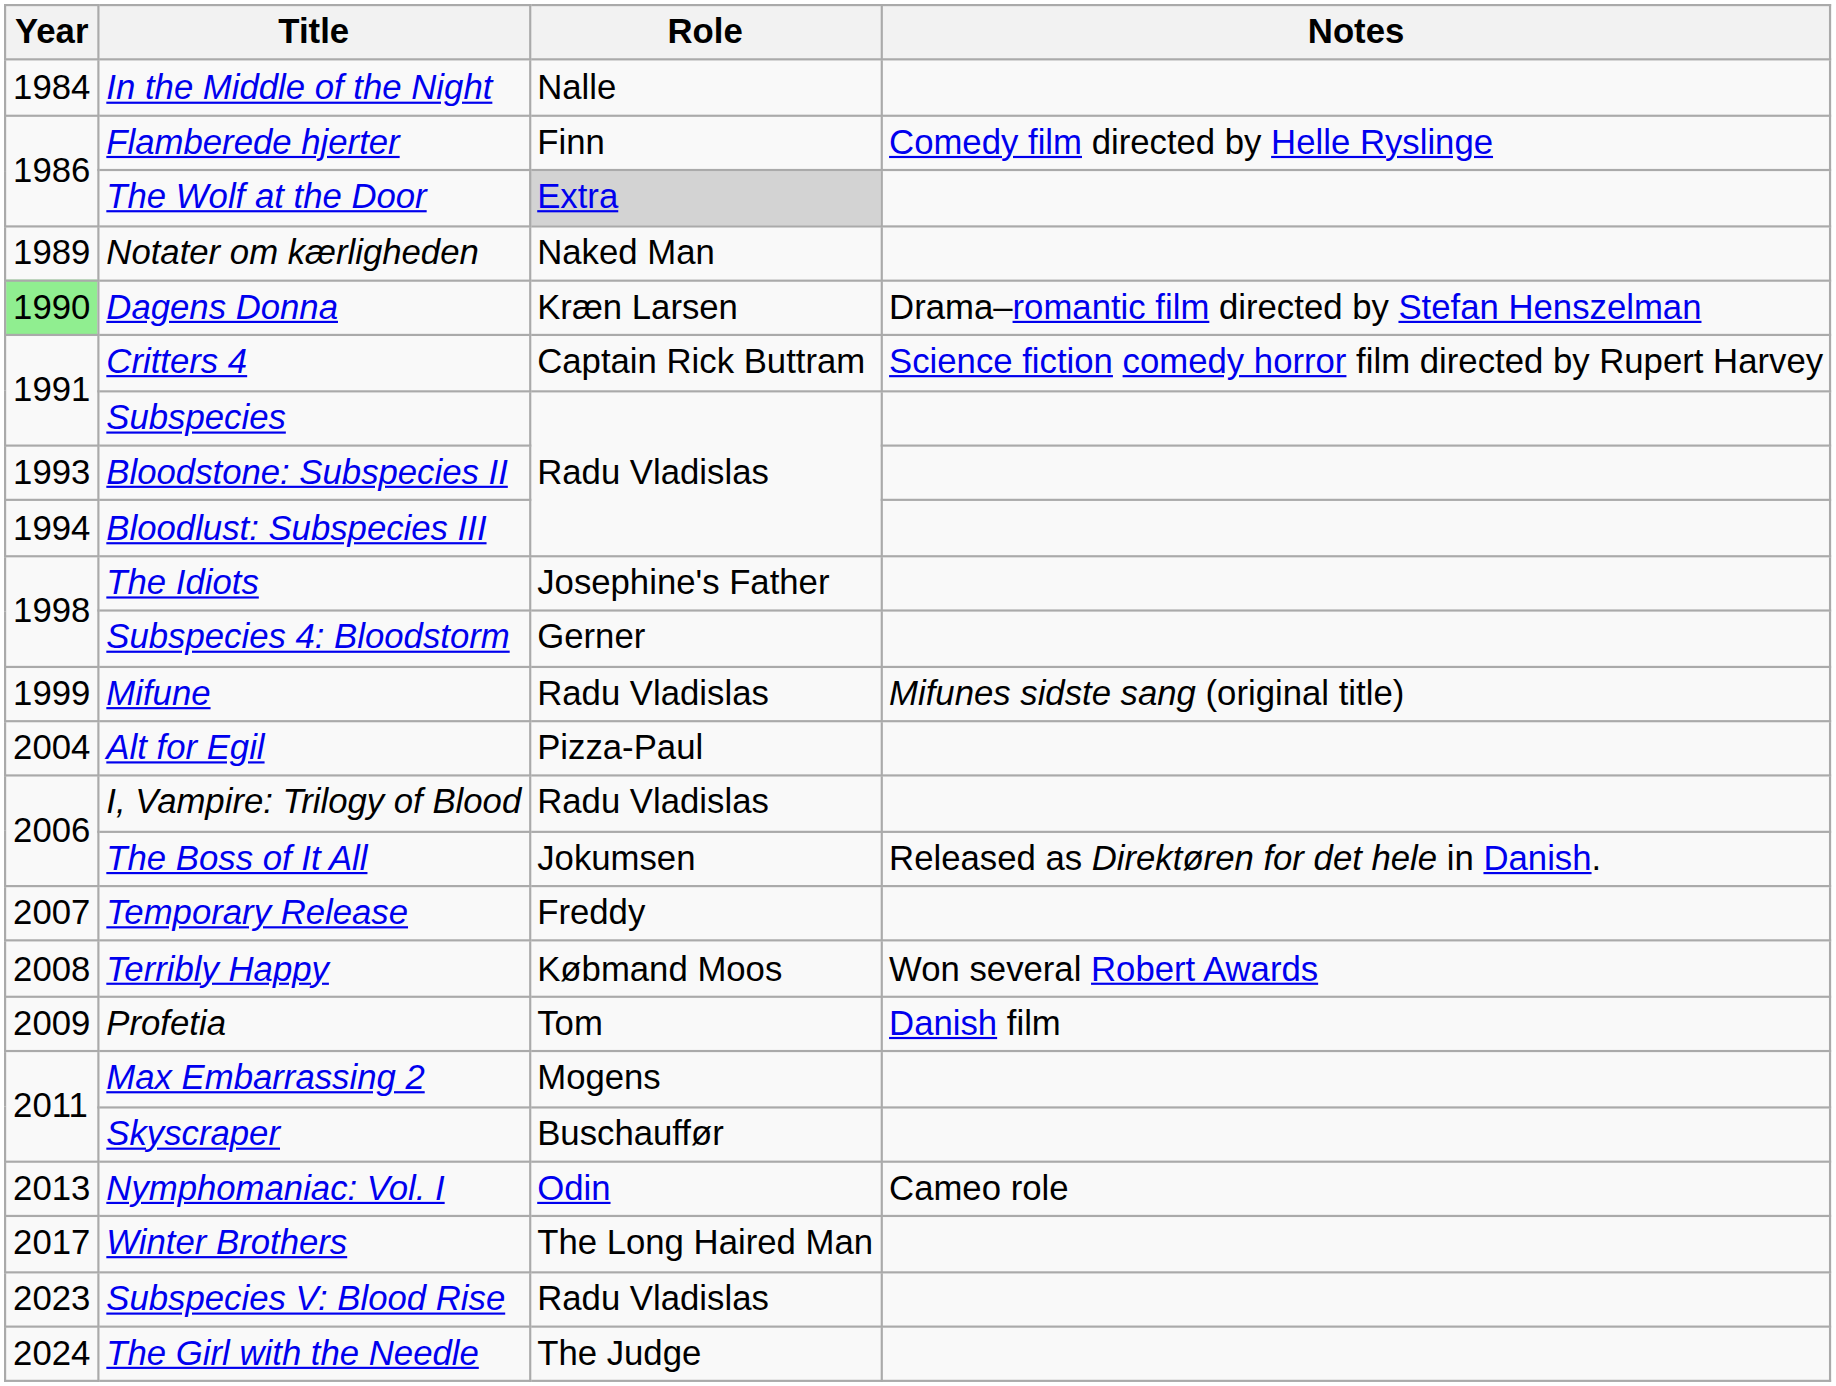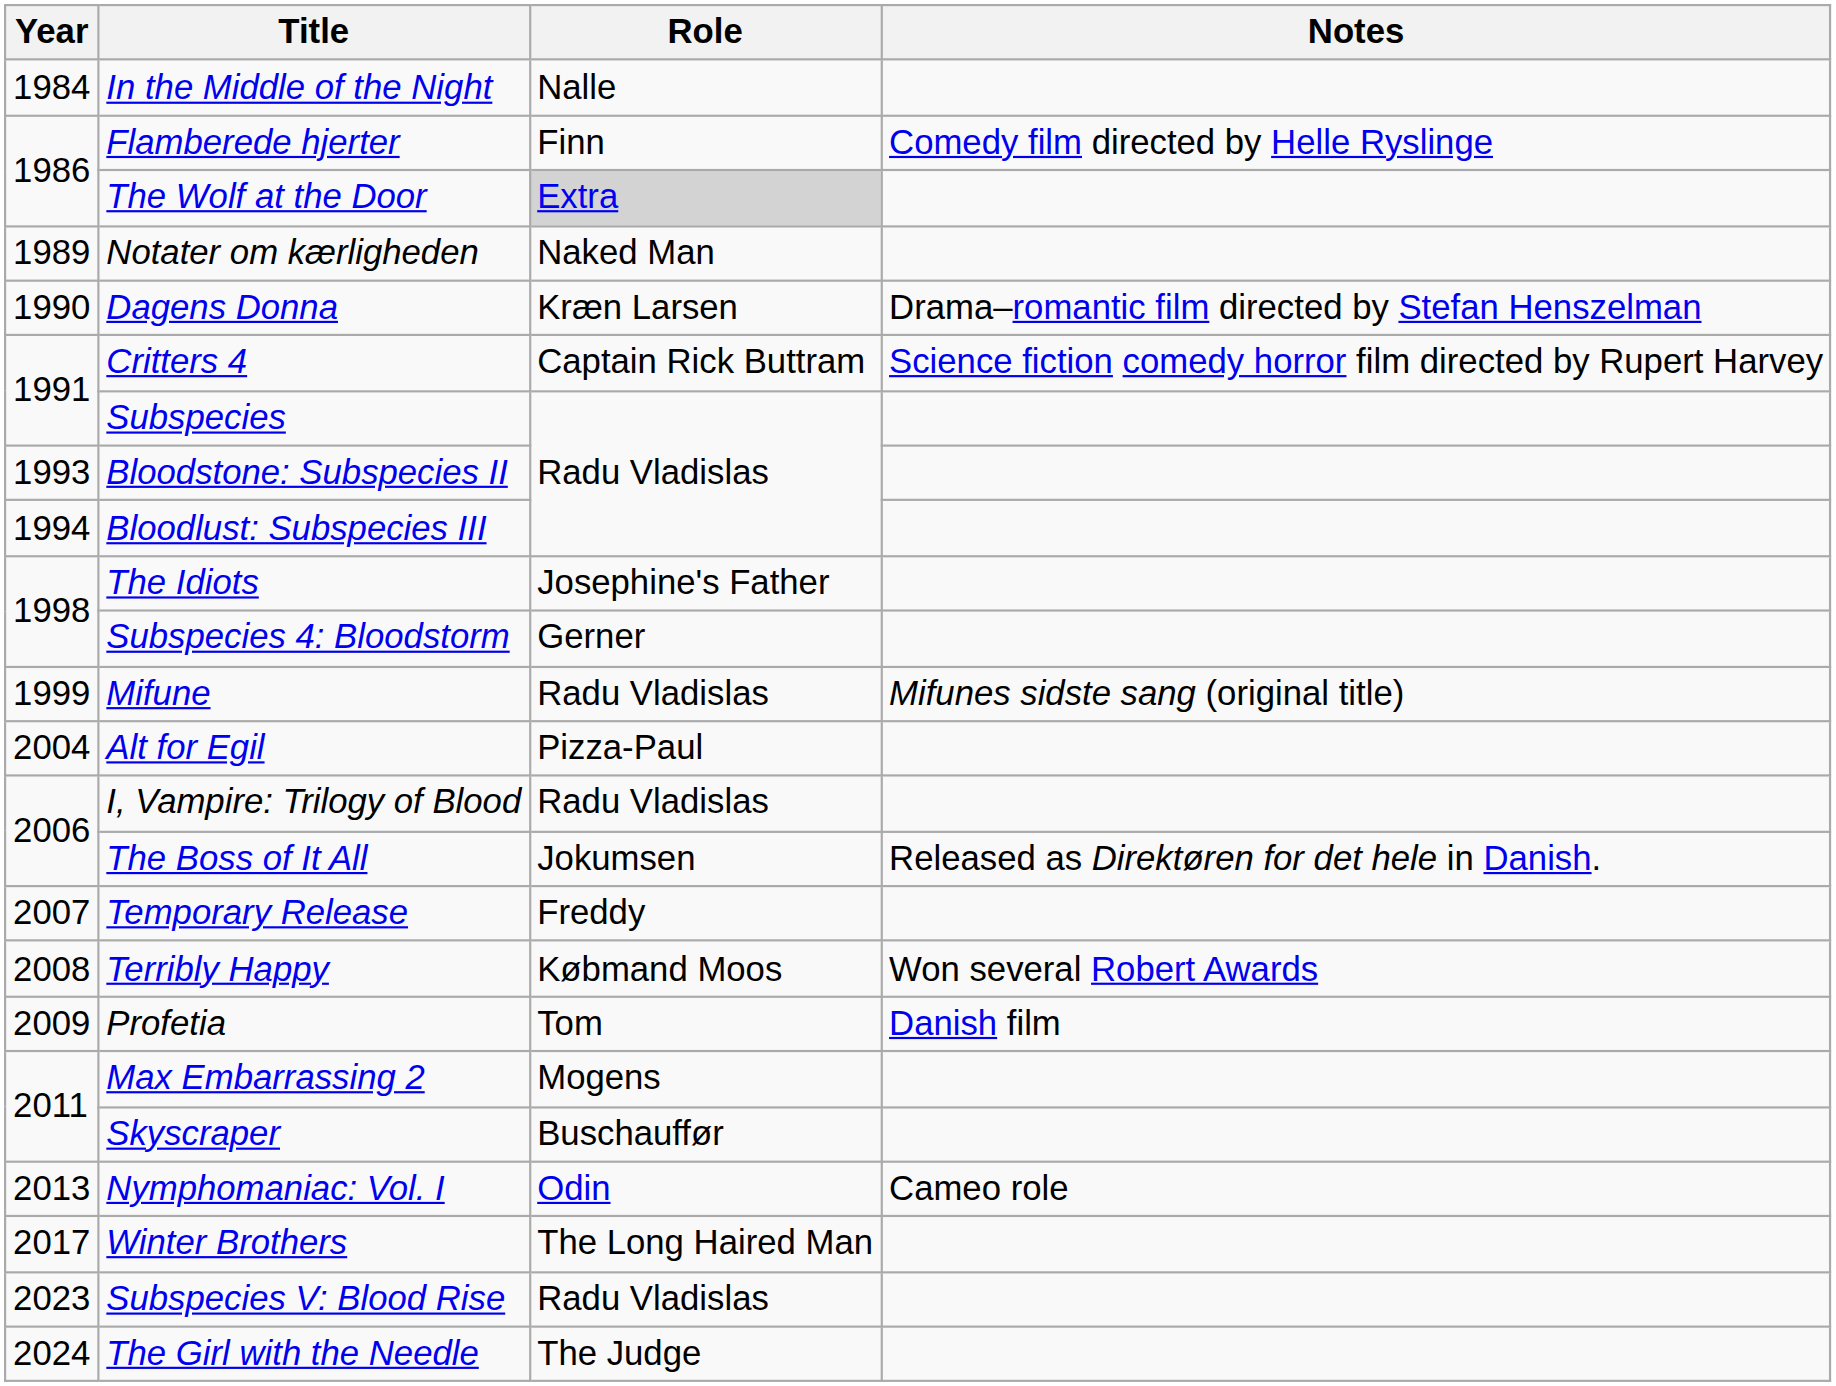(52, 307) lightgreen background -> (52, 307) no background
